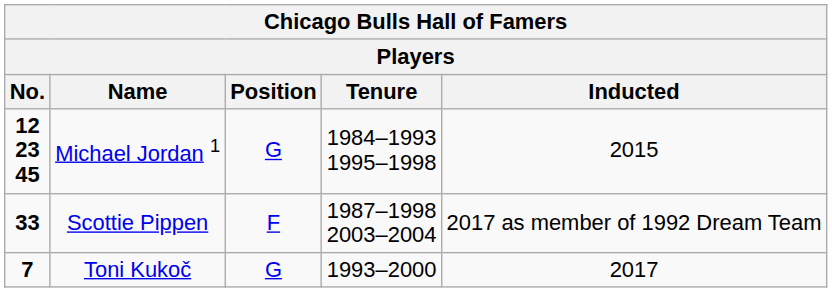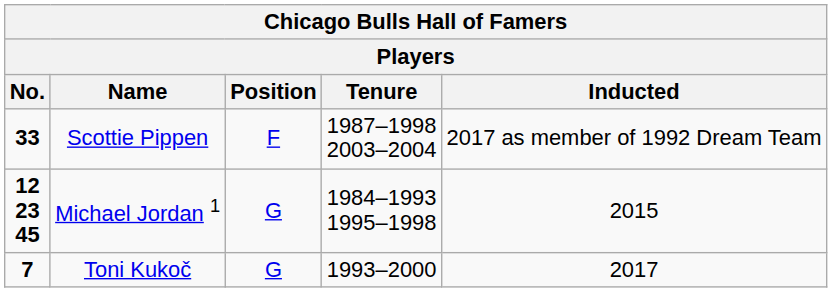rows swapped: (138, 150) <-> (138, 222)
